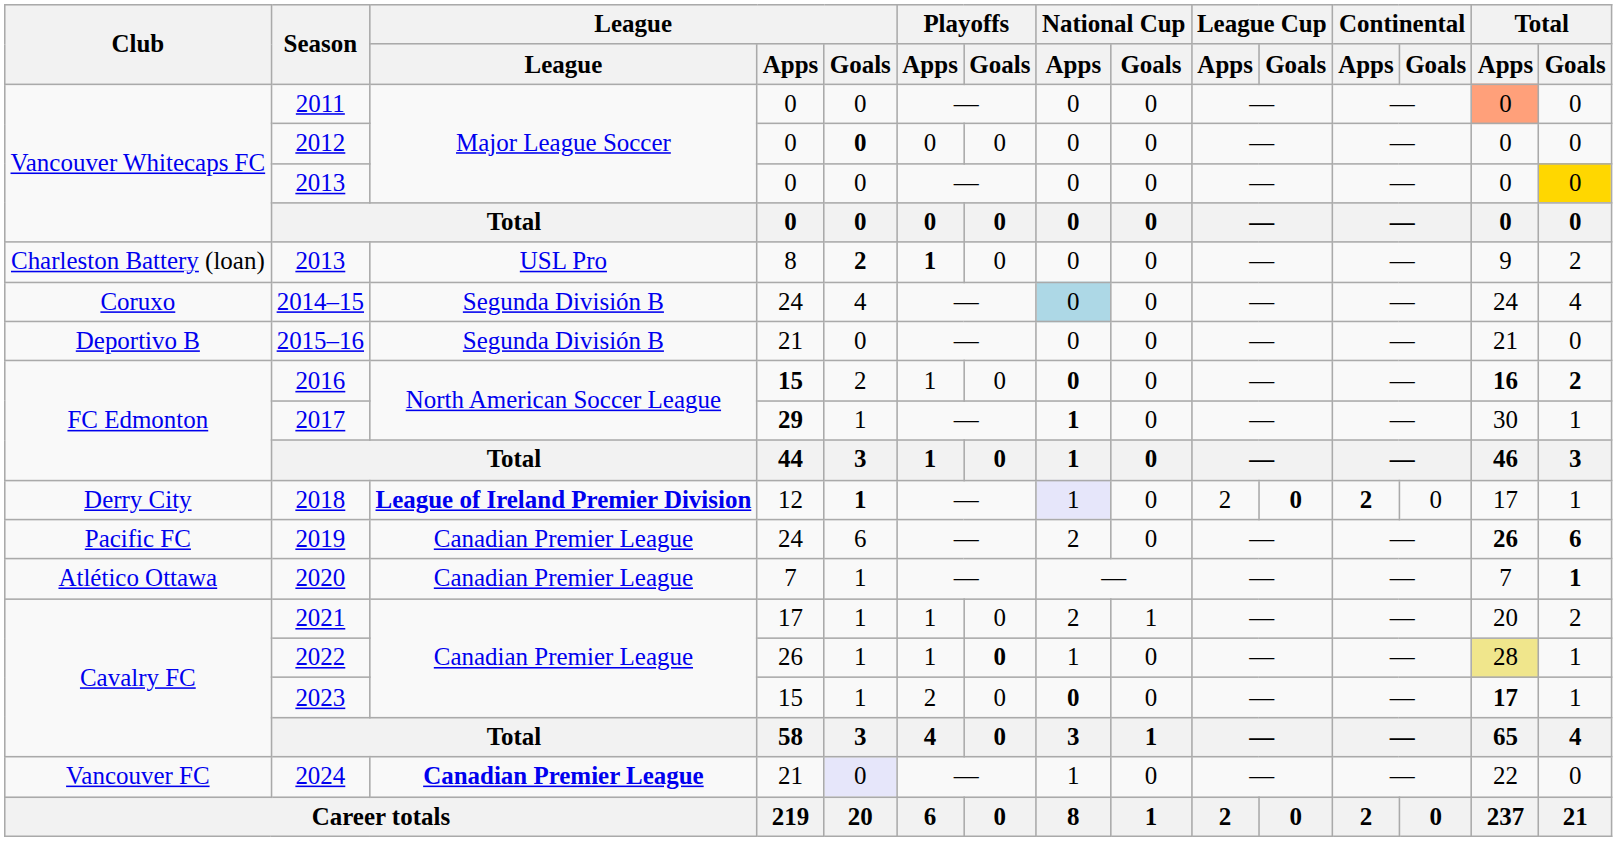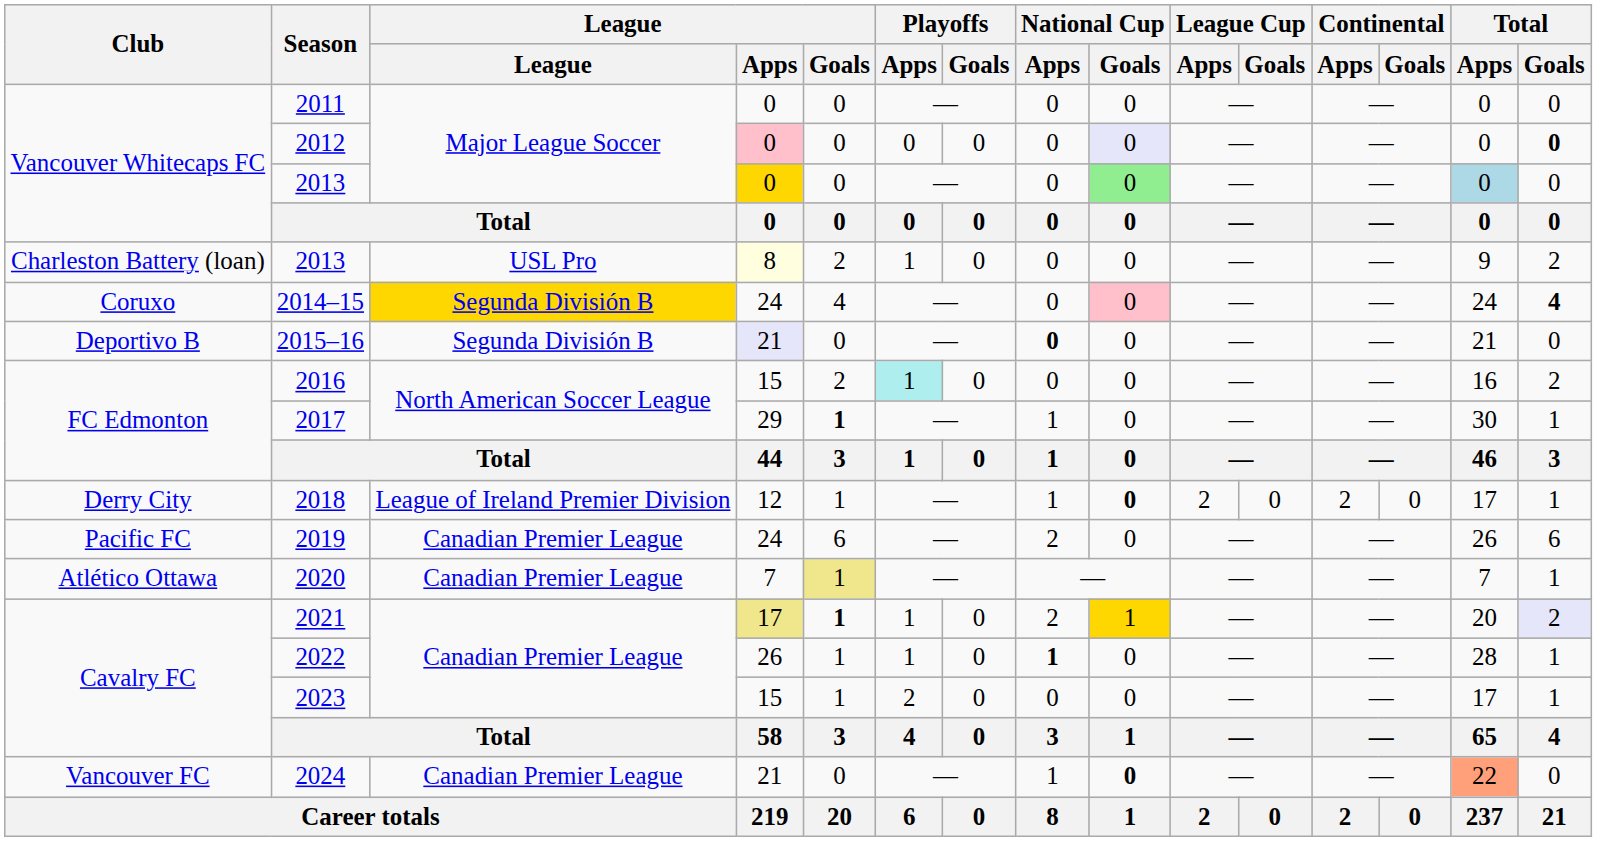(1505, 103) lightsalmon background -> (1485, 103) no background
(791, 143) no background -> (770, 143) pink background
(860, 143) bold -> (839, 143) normal
(1151, 143) no background -> (1130, 143) lavender background
(1575, 143) normal -> (1554, 143) bold
(791, 182) no background -> (770, 182) gold background
(1151, 182) no background -> (1130, 182) lightgreen background
(1505, 182) no background -> (1485, 182) lightblue background
(1575, 182) gold background -> (1554, 182) no background
(791, 261) no background -> (770, 261) lightyellow background
(860, 261) bold -> (839, 261) normal
(930, 261) bold -> (909, 261) normal
(563, 301) no background -> (553, 301) gold background
(1073, 301) lightblue background -> (1052, 301) no background
(1151, 301) no background -> (1130, 301) pink background
(1575, 301) normal -> (1554, 301) bold
(791, 340) no background -> (770, 340) lavender background
(1073, 340) normal -> (1052, 340) bold
(791, 380) bold -> (770, 380) normal
(930, 380) no background -> (909, 380) paleturquoise background
(1073, 380) bold -> (1052, 380) normal
(1505, 380) bold -> (1485, 380) normal
(1575, 380) bold -> (1554, 380) normal
(791, 420) bold -> (770, 420) normal
(860, 420) normal -> (839, 420) bold
(1073, 420) bold -> (1052, 420) normal
(563, 499) bold -> (553, 499) normal
(860, 499) bold -> (839, 499) normal
(1073, 499) lavender background -> (1052, 499) no background
(1151, 499) normal -> (1130, 499) bold
(1296, 499) bold -> (1275, 499) normal
(1366, 499) bold -> (1345, 499) normal
(1505, 538) bold -> (1485, 538) normal
(1575, 538) bold -> (1554, 538) normal
(860, 578) no background -> (839, 578) khaki background
(1575, 578) bold -> (1554, 578) normal
(791, 618) no background -> (770, 618) khaki background
(860, 618) normal -> (839, 618) bold
(1151, 618) no background -> (1130, 618) gold background
(1575, 618) no background -> (1554, 618) lavender background
(1000, 657) bold -> (979, 657) normal
(1073, 657) normal -> (1052, 657) bold
(1505, 657) khaki background -> (1485, 657) no background
(1073, 697) bold -> (1052, 697) normal
(1505, 697) bold -> (1485, 697) normal
(563, 776) bold -> (553, 776) normal
(860, 776) lavender background -> (839, 776) no background
(1151, 776) normal -> (1130, 776) bold
(1505, 776) no background -> (1485, 776) lightsalmon background
